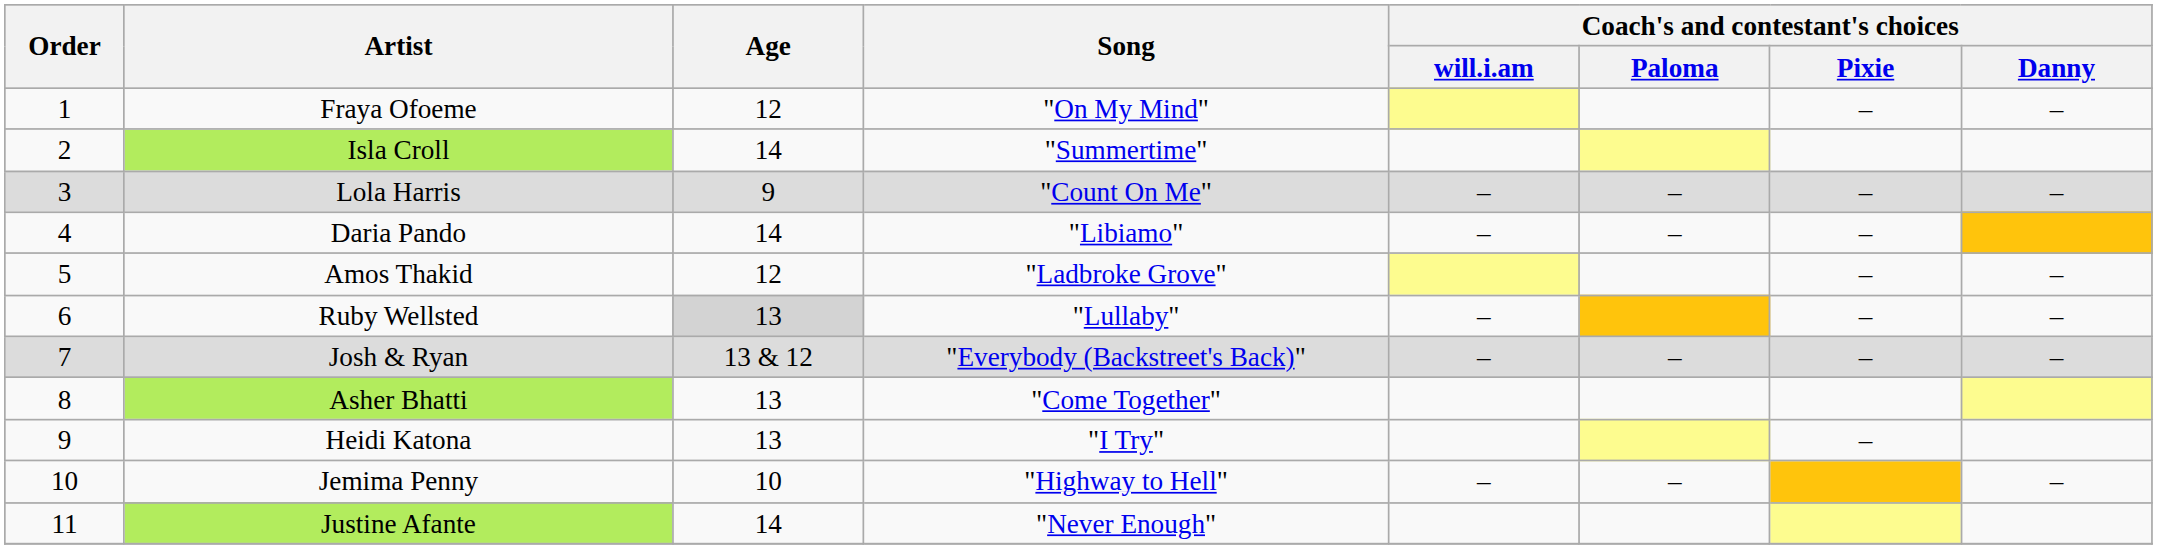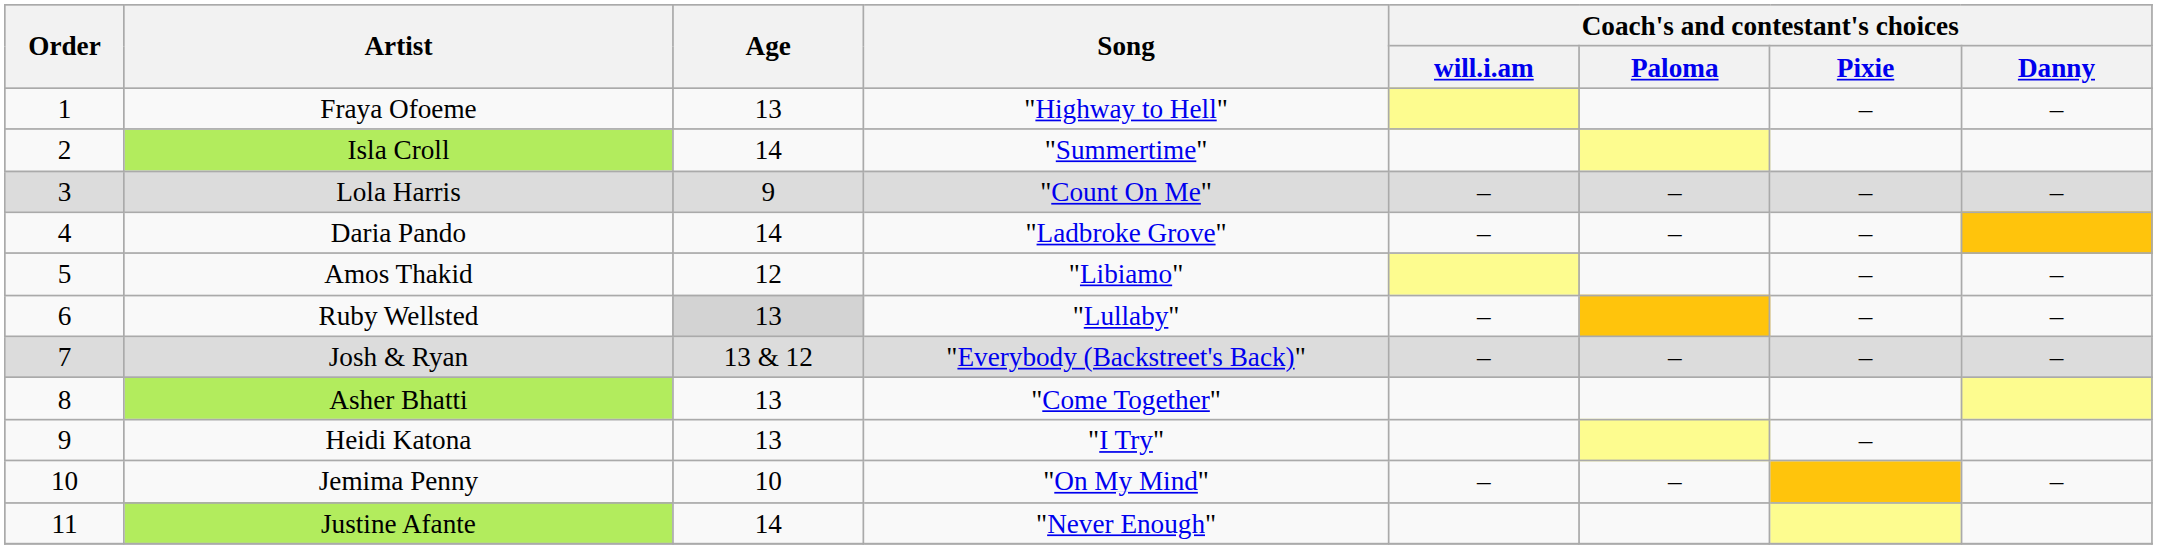(768, 108) 12 -> (768, 108) 13
(1126, 108) "On My Mind" -> (1126, 108) "Highway to Hell"
(1126, 233) "Libiamo" -> (1126, 233) "Ladbroke Grove"
(1126, 274) "Ladbroke Grove" -> (1126, 274) "Libiamo"
(1126, 481) "Highway to Hell" -> (1126, 481) "On My Mind"
